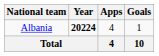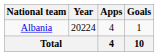(83, 28) bold -> (83, 28) normal
